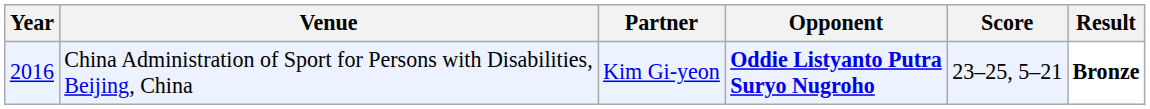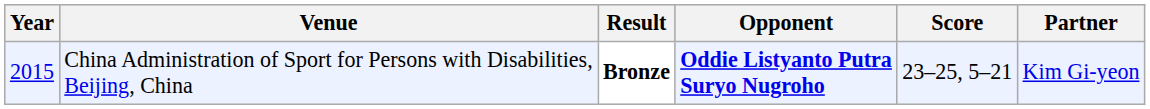columns swapped: (661, 23) <-> (1106, 23)
(32, 72) 2016 -> (32, 72) 2015
